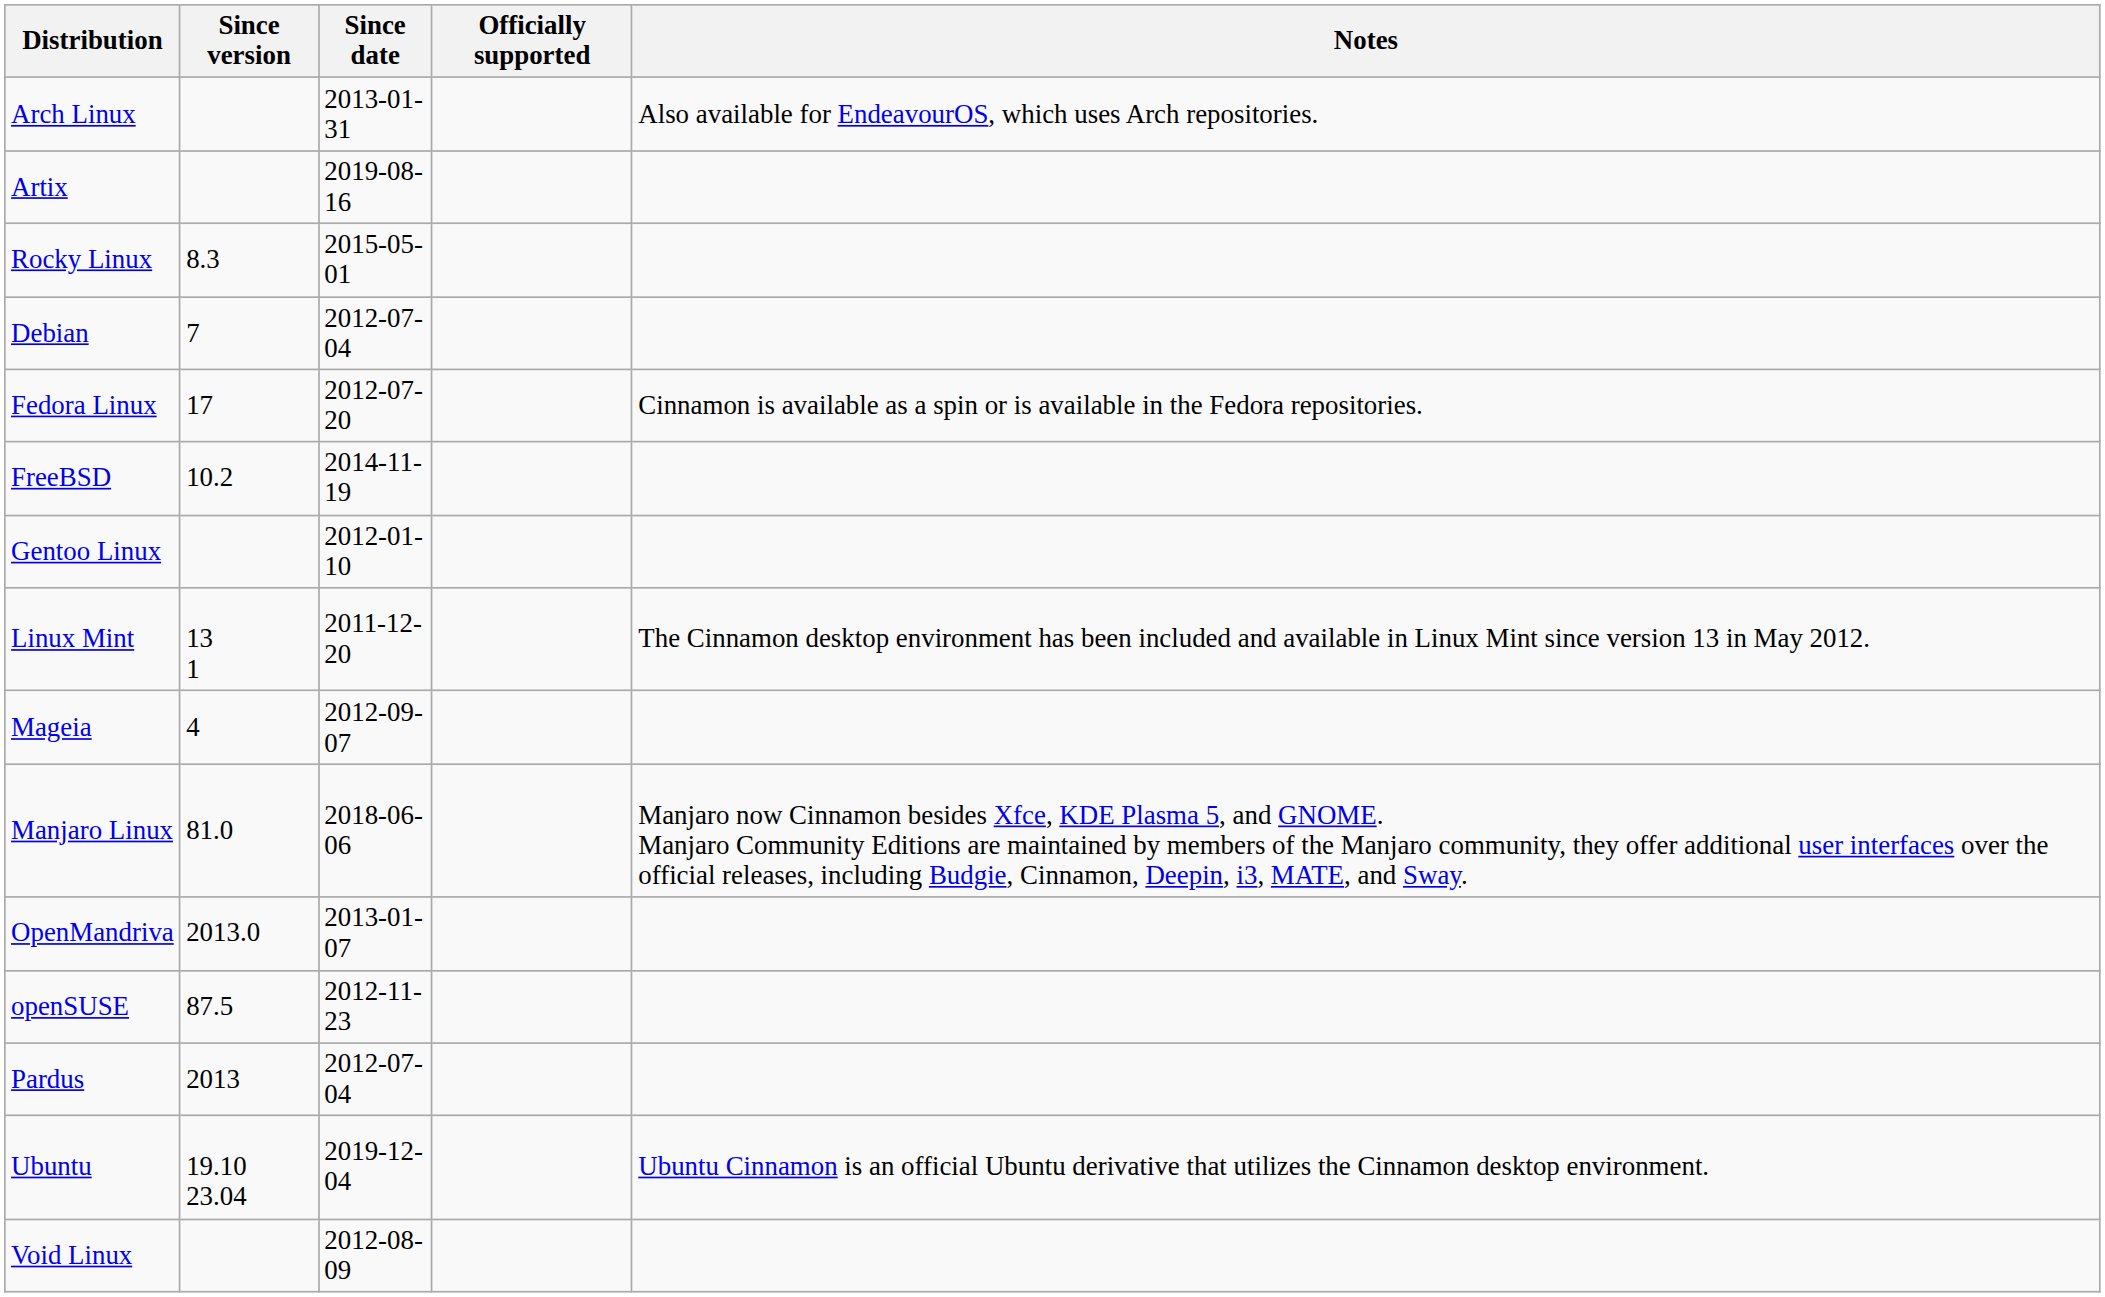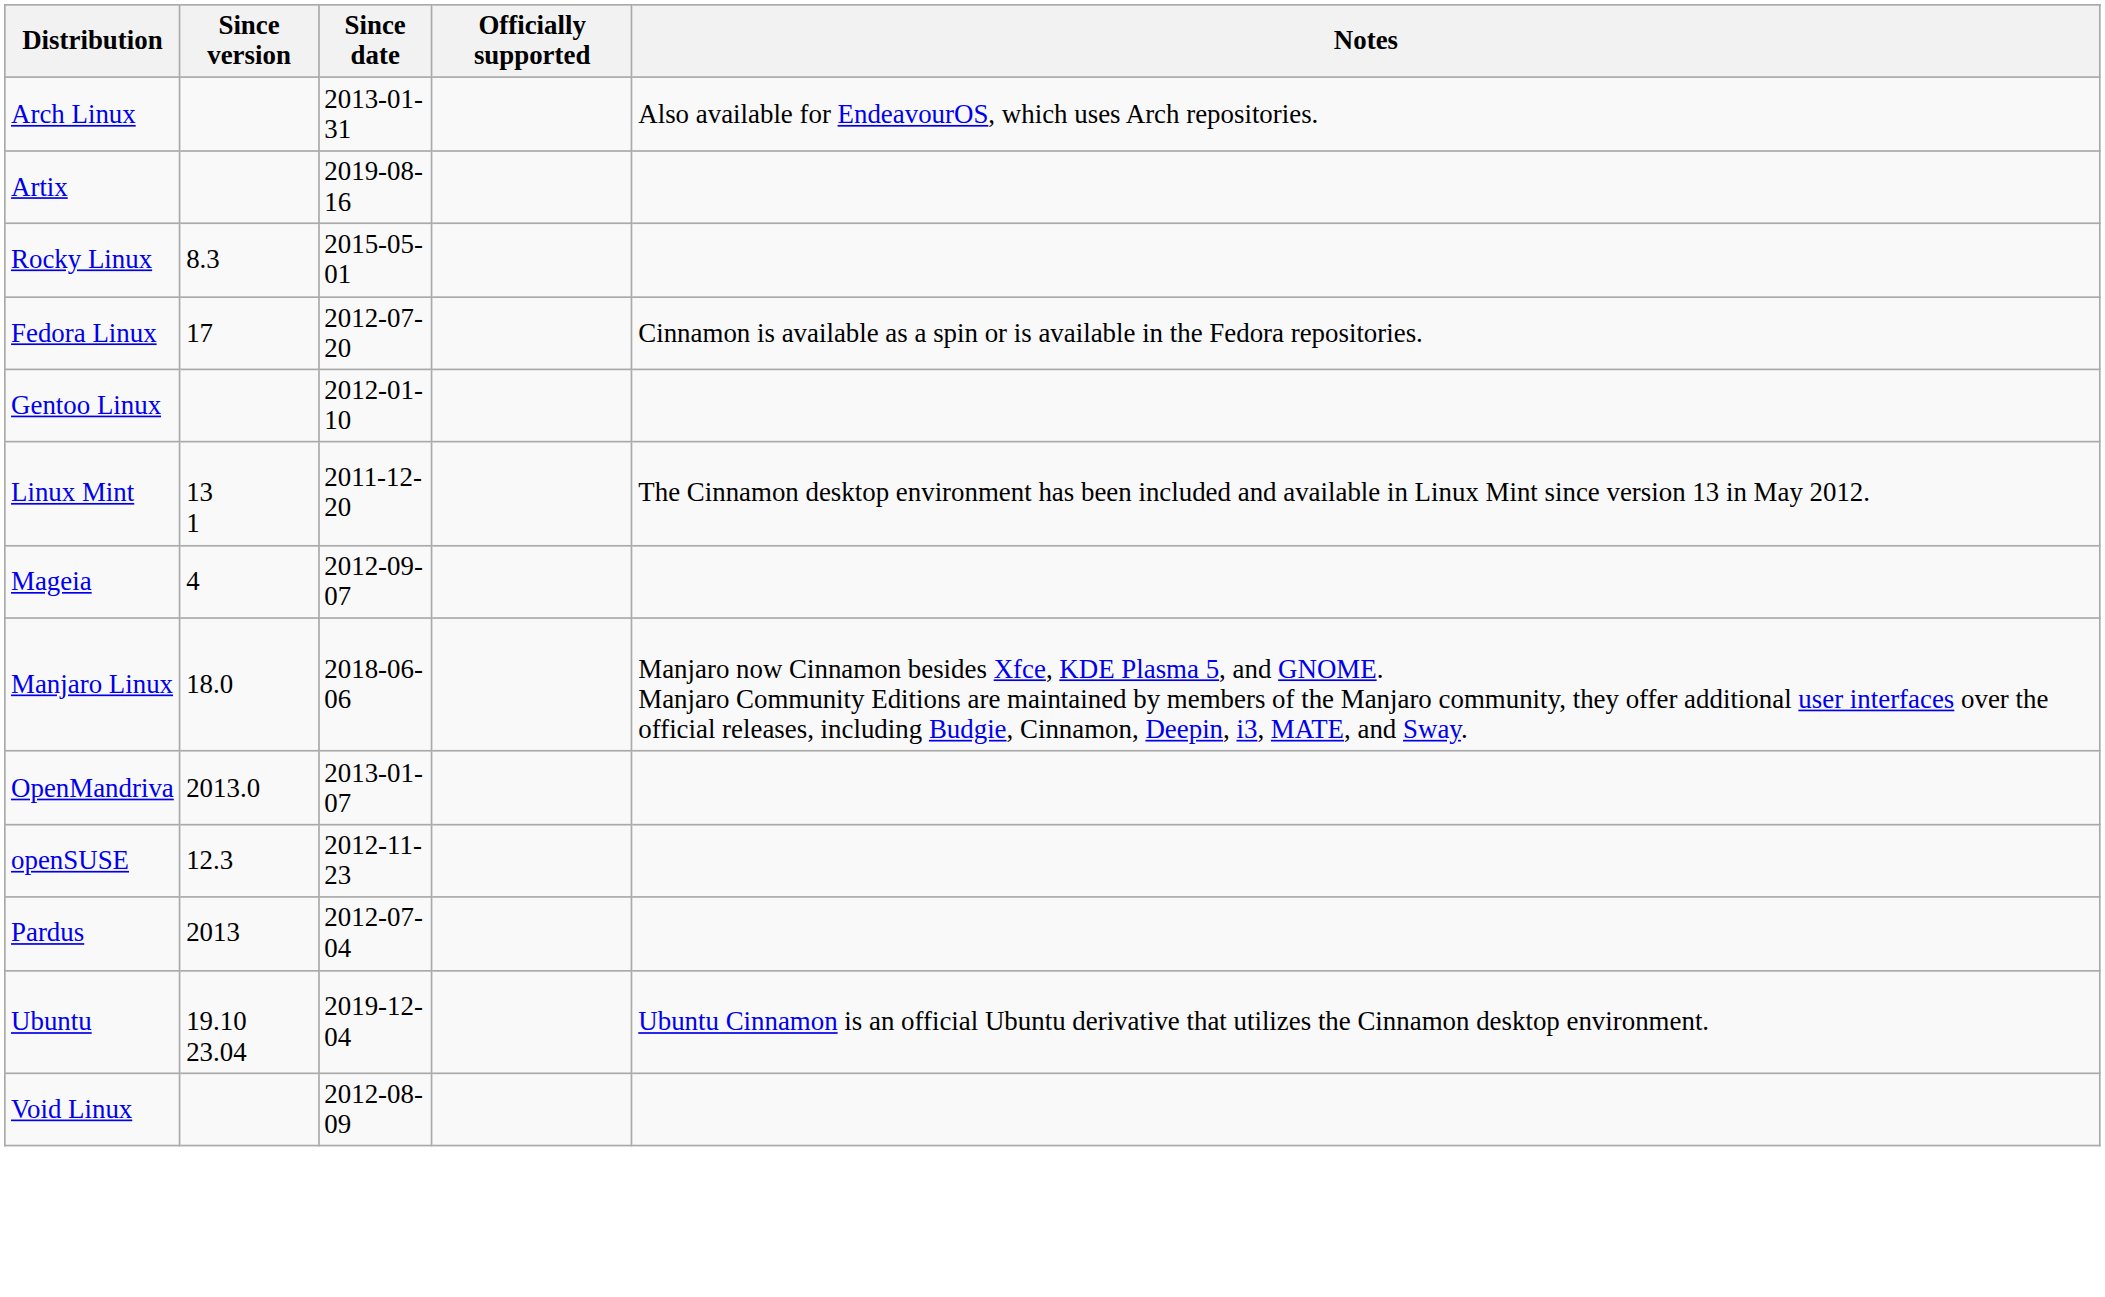- row: (50, 332)
- row: (61, 478)
(210, 830) 81.0 -> (210, 684) 18.0
(210, 1006) 87.5 -> (210, 860) 12.3
